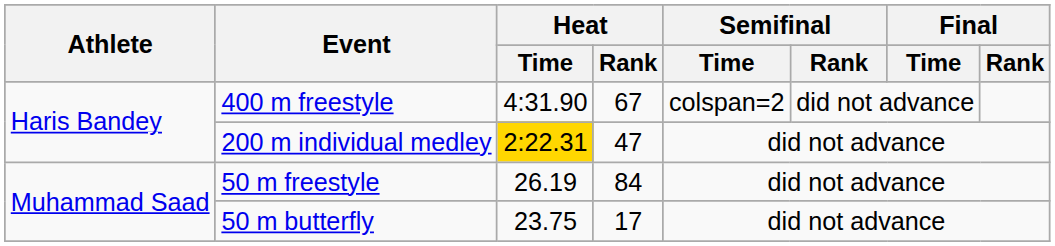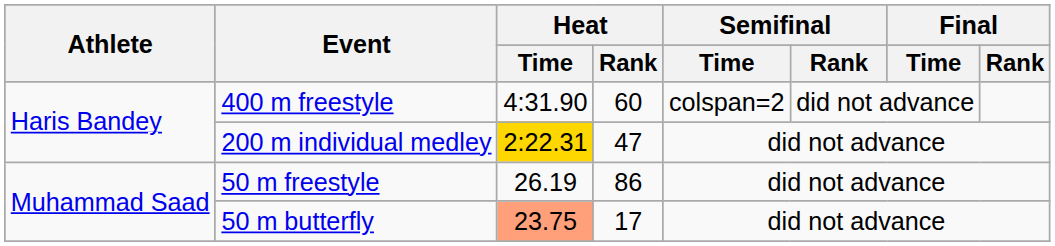(628, 103) 67 -> (628, 103) 60
(628, 182) 84 -> (628, 182) 86
(545, 222) no background -> (545, 222) lightsalmon background
